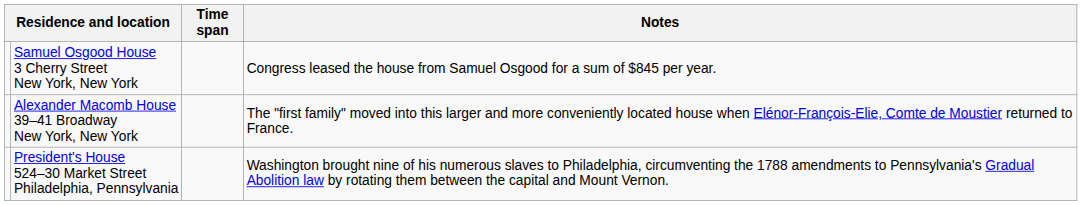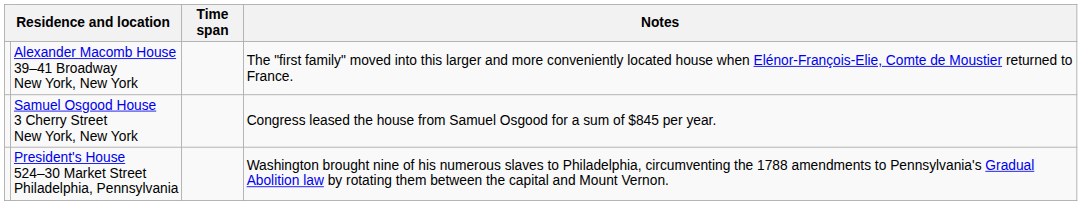rows swapped: (85, 68) <-> (95, 120)
